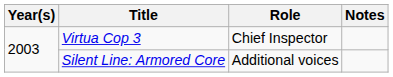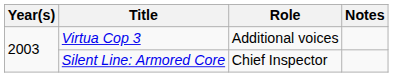(280, 38) Chief Inspector -> (285, 38) Additional voices
(285, 60) Additional voices -> (280, 60) Chief Inspector
